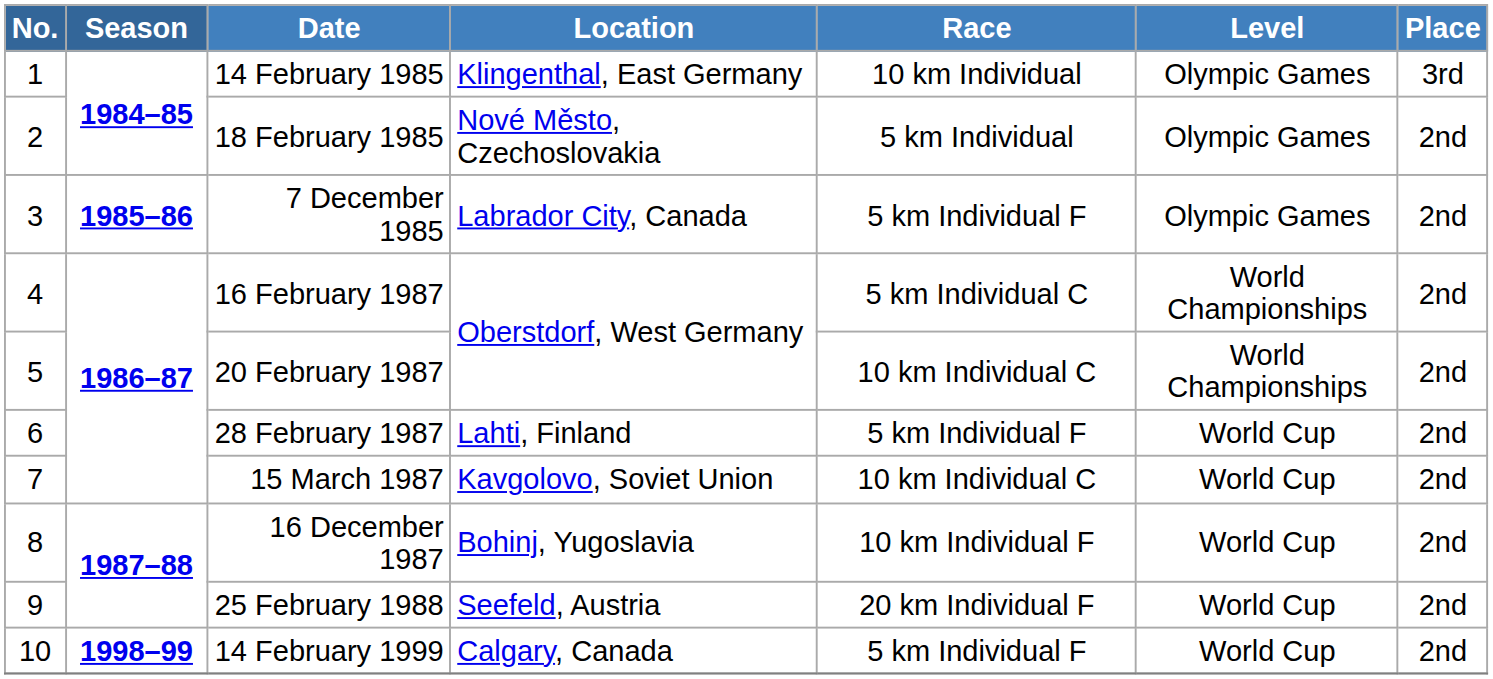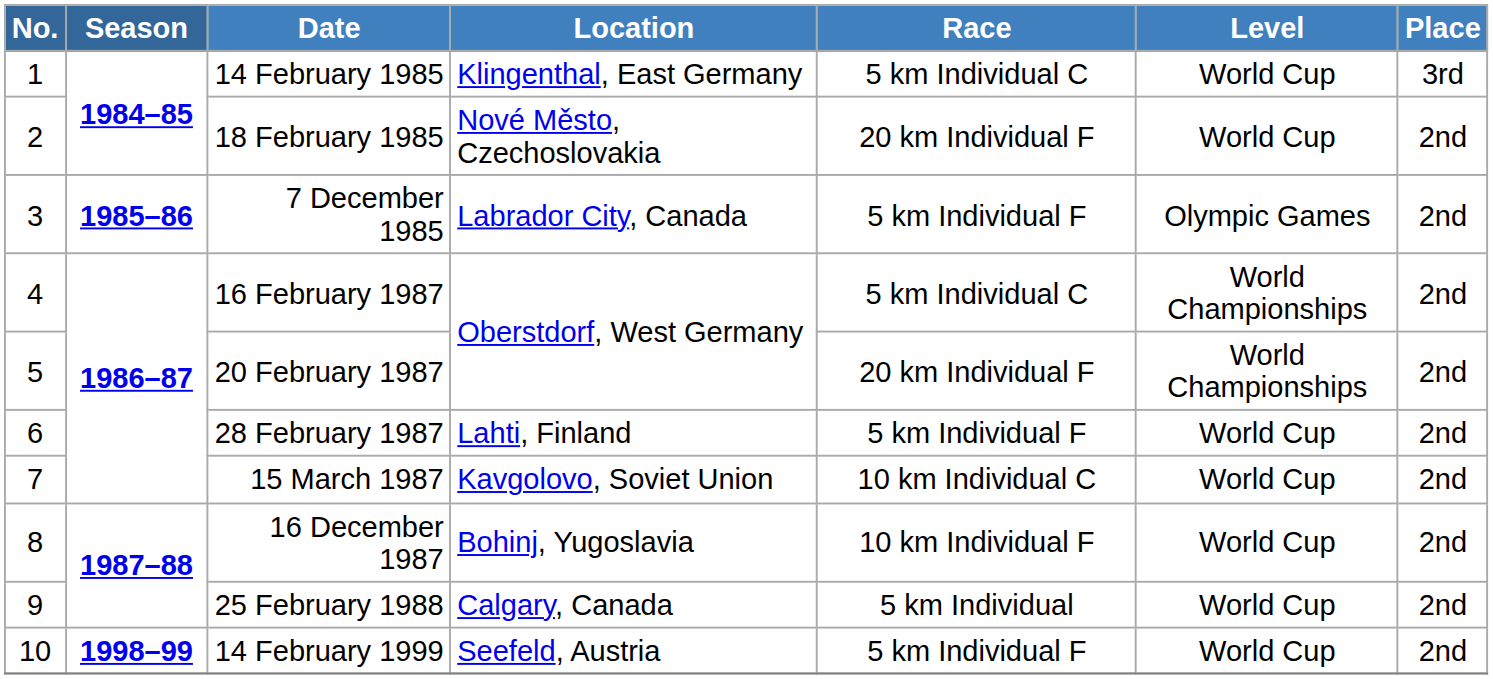(977, 74) 10 km Individual -> (977, 74) 5 km Individual C
(1267, 74) Olympic Games -> (1267, 74) World Cup
(977, 136) 5 km Individual -> (977, 136) 20 km Individual F
(1267, 136) Olympic Games -> (1267, 136) World Cup
(977, 372) 10 km Individual C -> (977, 372) 20 km Individual F
(559, 604) Seefeld, Austria -> (565, 604) Calgary, Canada
(977, 604) 20 km Individual F -> (977, 604) 5 km Individual
(565, 650) Calgary, Canada -> (559, 650) Seefeld, Austria
